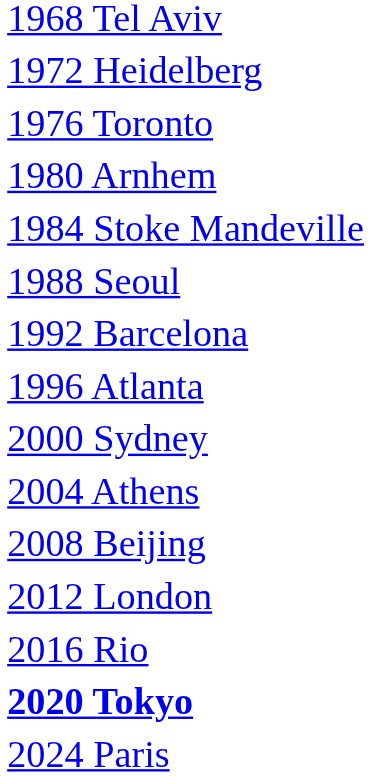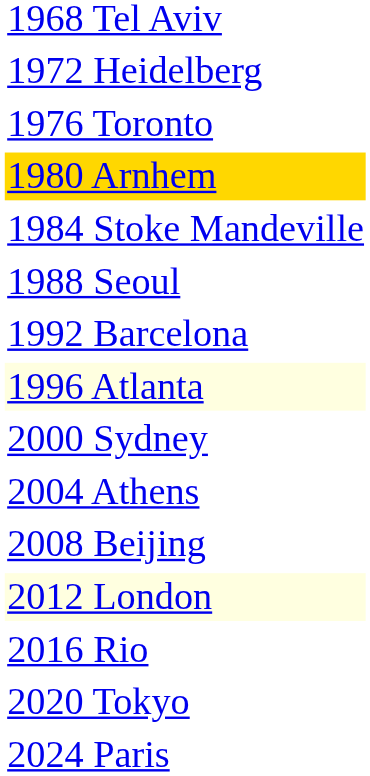(112, 175) no background -> (112, 175) gold background
(105, 386) no background -> (105, 386) lightyellow background
(110, 596) no background -> (110, 596) lightyellow background
(100, 701) bold -> (98, 701) normal
